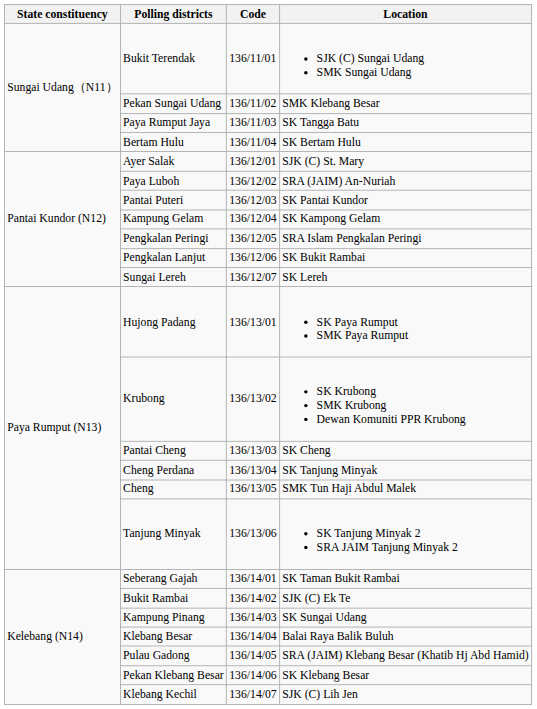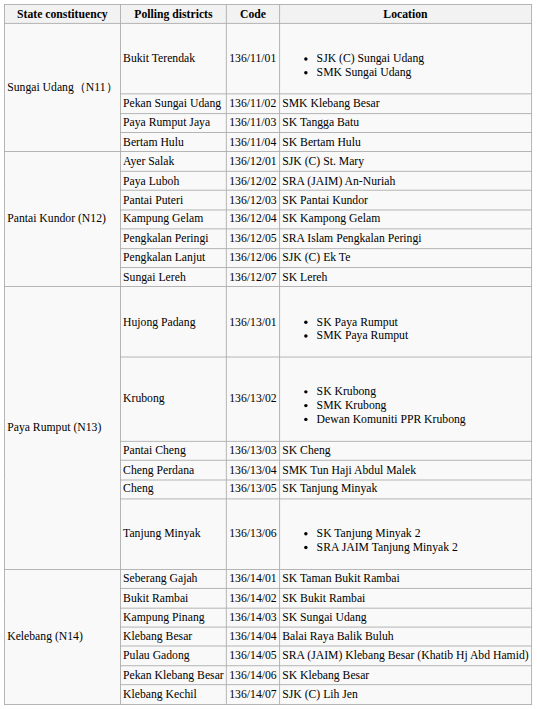(324, 257) SK Bukit Rambai -> (316, 257) SJK (C) Ek Te
(330, 469) SK Tanjung Minyak -> (349, 469) SMK Tun Haji Abdul Malek
(349, 488) SMK Tun Haji Abdul Malek -> (330, 488) SK Tanjung Minyak
(316, 597) SJK (C) Ek Te -> (324, 597) SK Bukit Rambai
